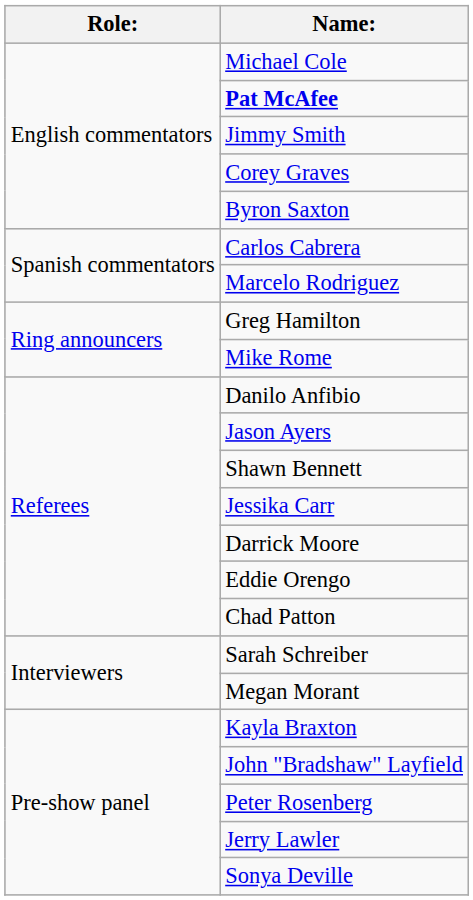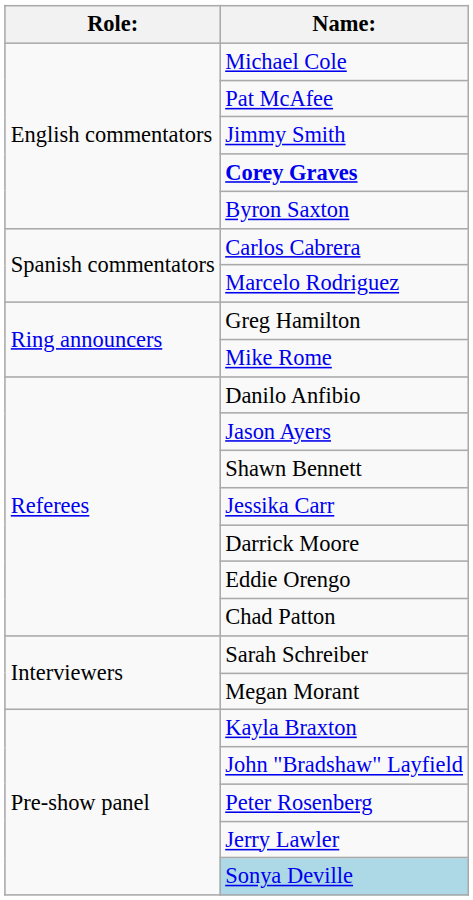(282, 98) bold -> (279, 98) normal
(287, 172) normal -> (291, 172) bold
(289, 876) no background -> (289, 876) lightblue background
